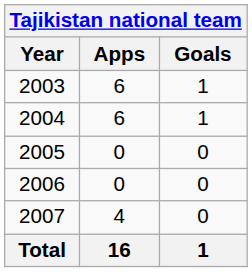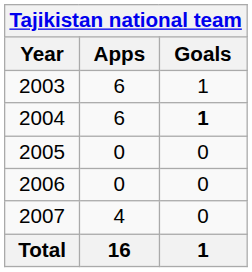(203, 119) normal -> (203, 119) bold
